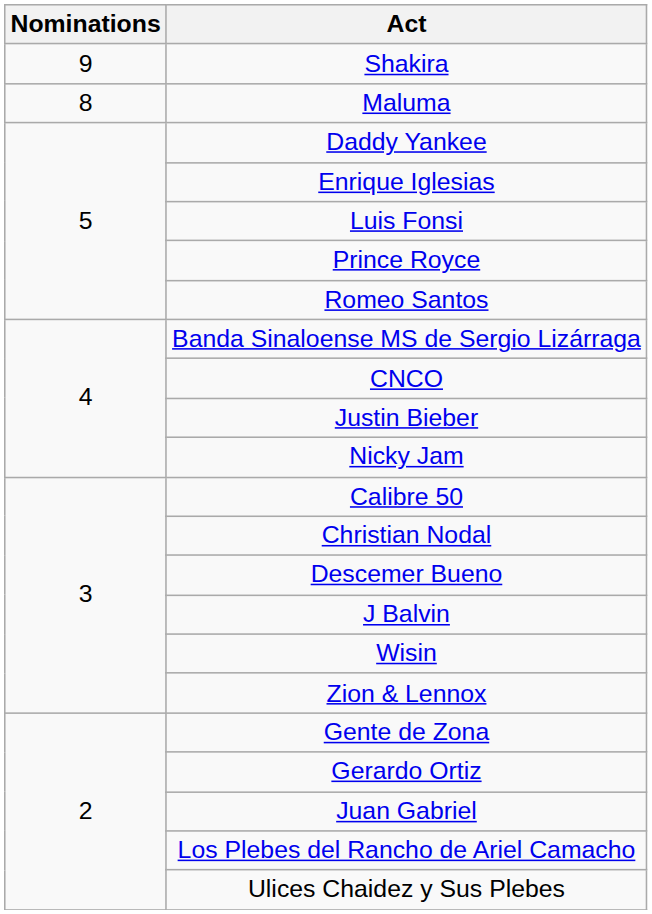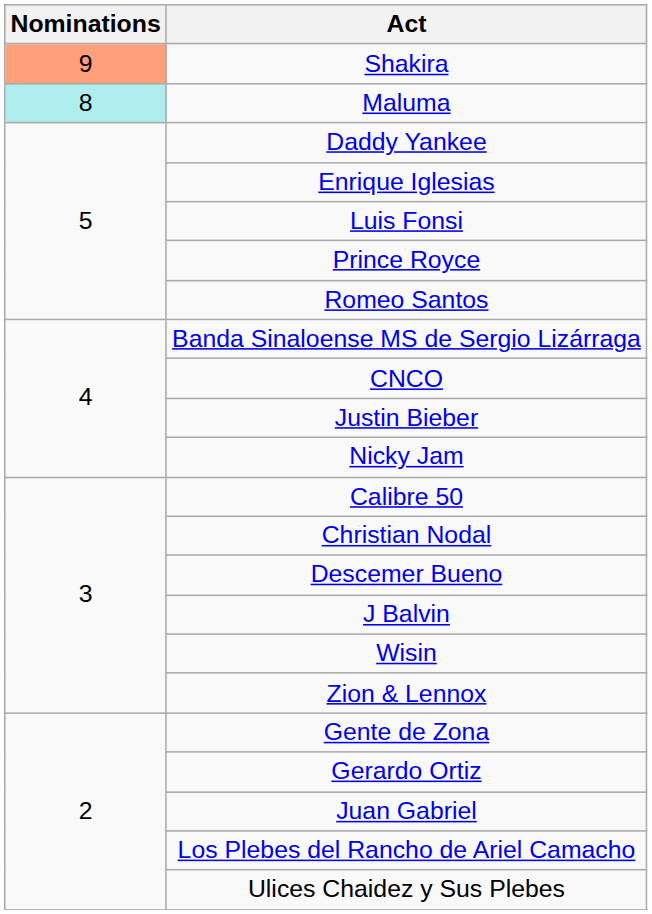(86, 63) no background -> (86, 63) lightsalmon background
(86, 102) no background -> (86, 102) paleturquoise background
